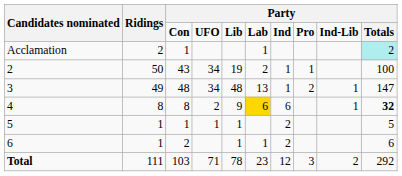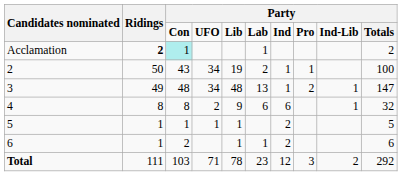(160, 50) normal -> (160, 50) bold
(187, 50) no background -> (187, 50) paleturquoise background
(391, 50) paleturquoise background -> (391, 50) no background
(265, 106) gold background -> (265, 106) no background
(388, 106) bold -> (388, 106) normal
